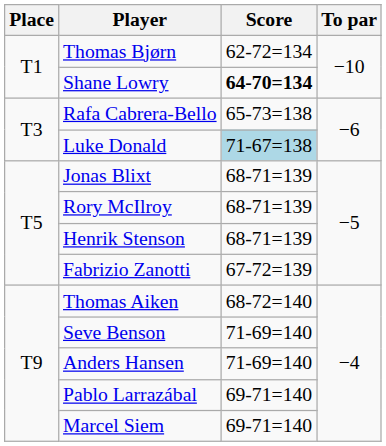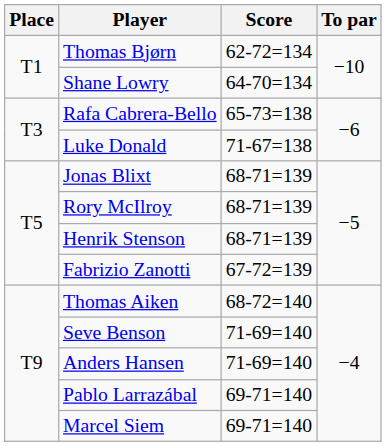(269, 82) bold -> (269, 82) normal
(269, 144) lightblue background -> (269, 144) no background
